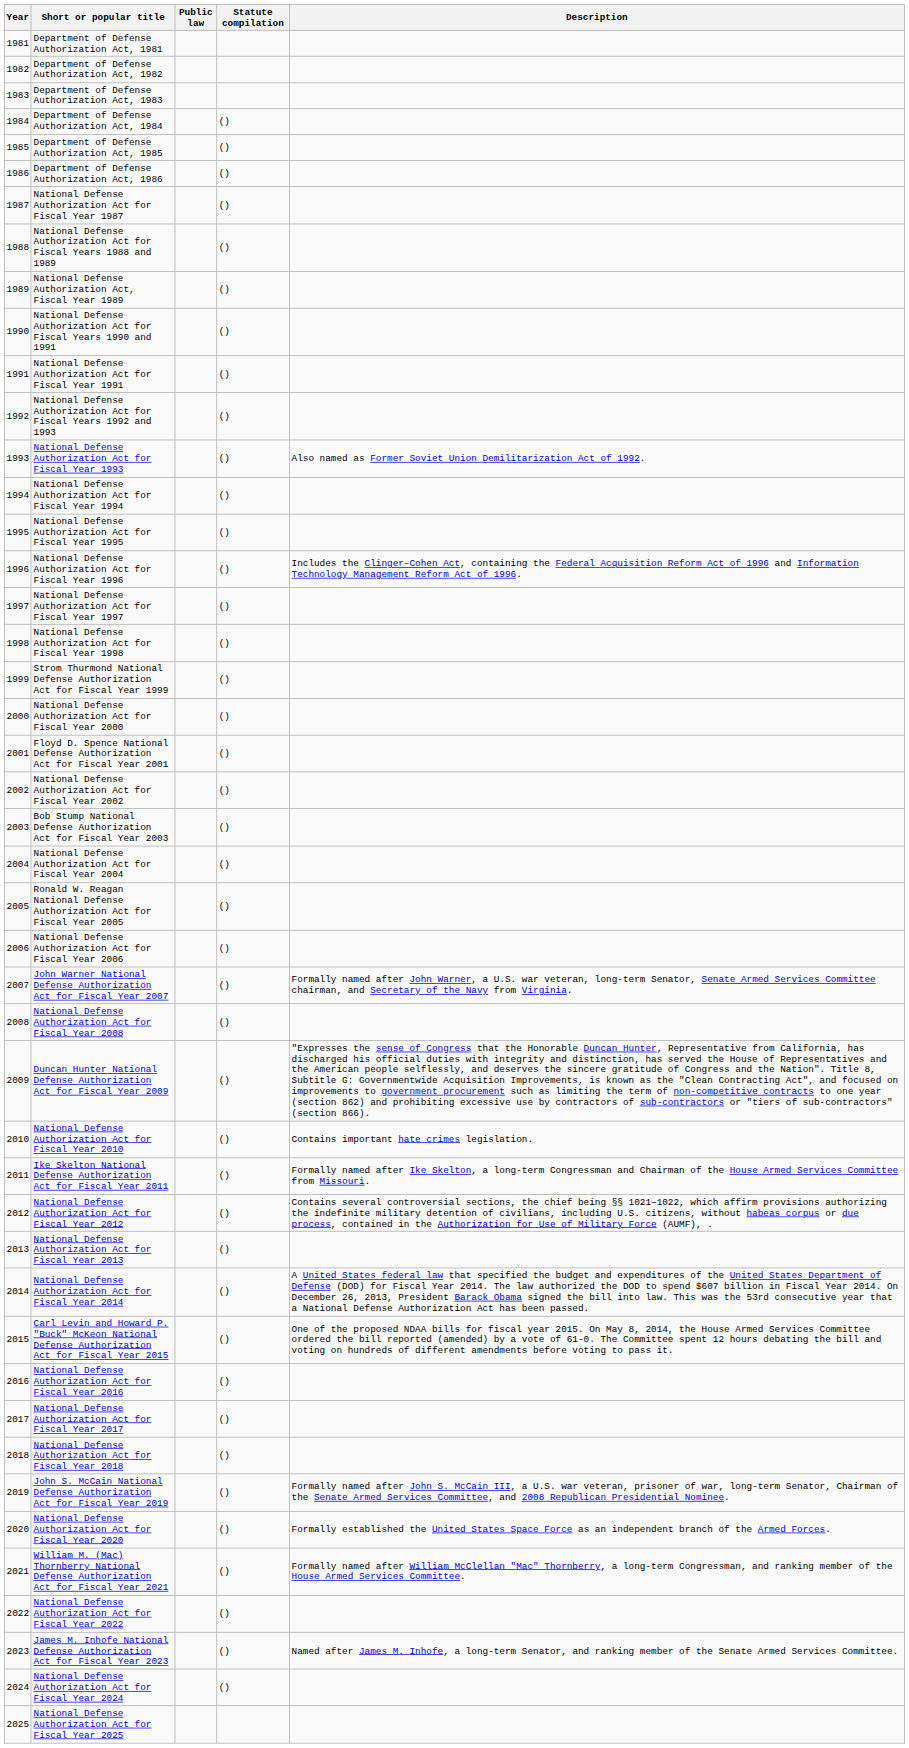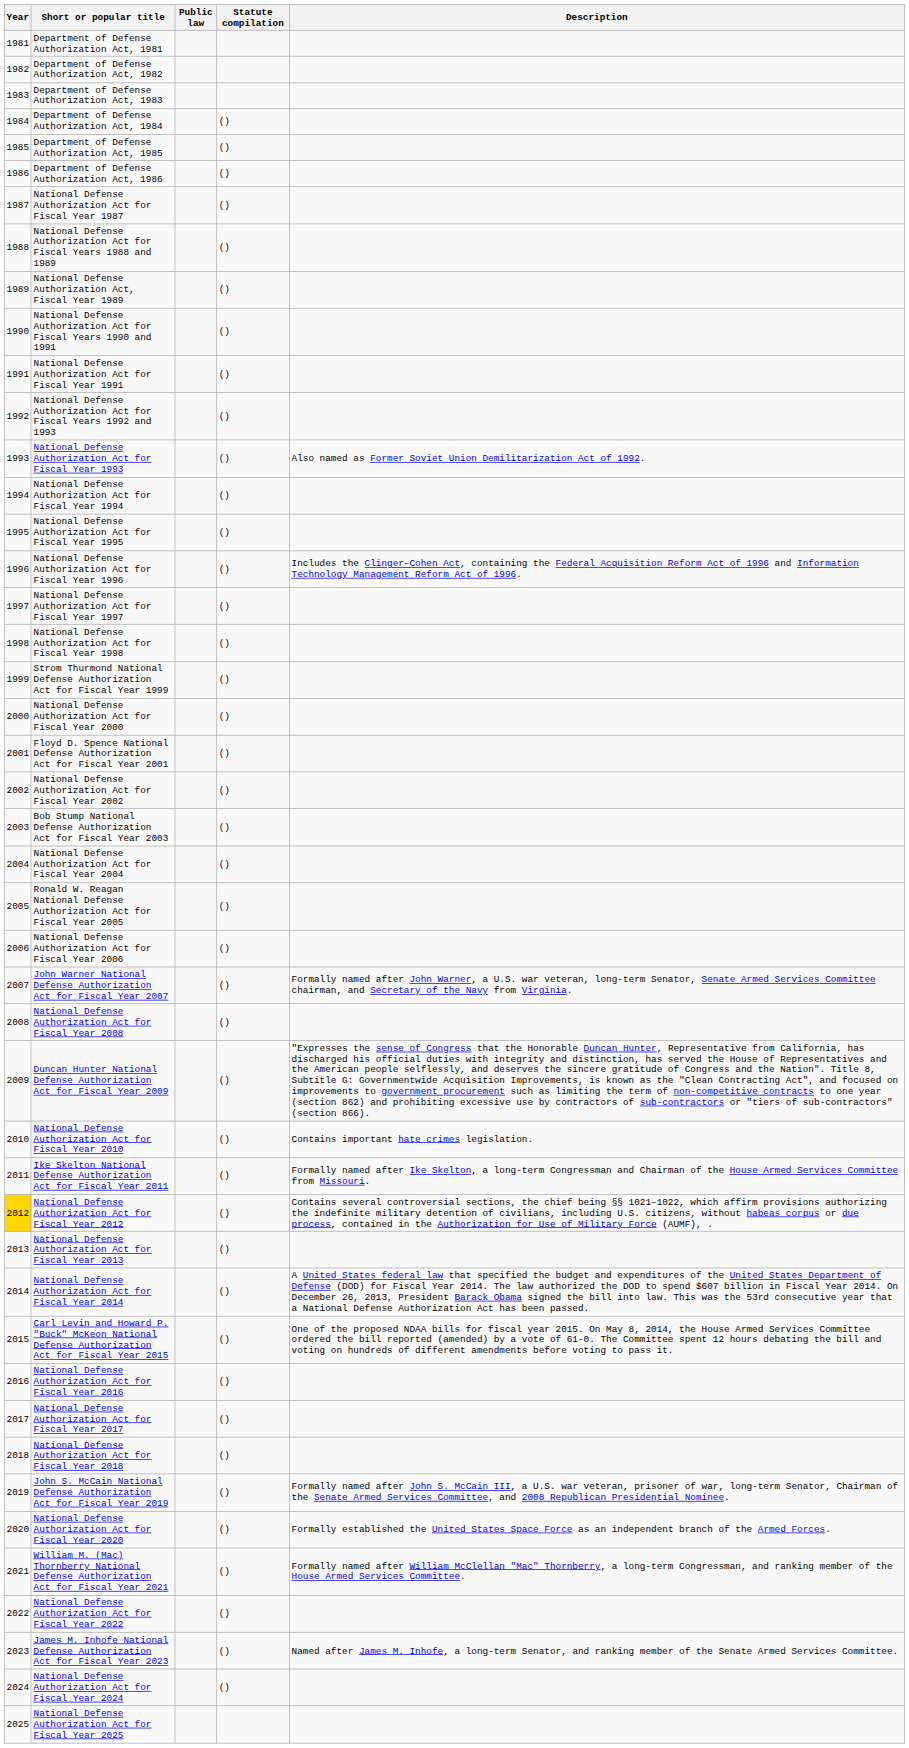(18, 1213) no background -> (18, 1213) gold background
